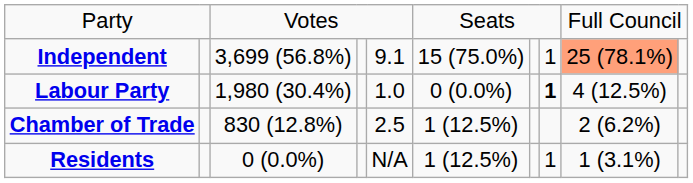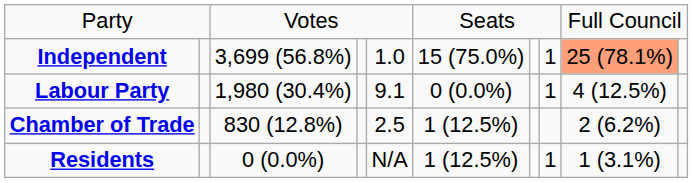(390, 56) 9.1 -> (390, 56) 1.0
(390, 90) 1.0 -> (390, 90) 9.1
(550, 90) bold -> (550, 90) normal
